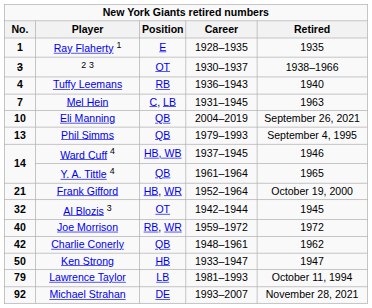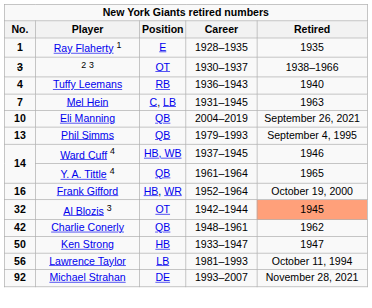(20, 191) 21 -> (20, 191) 16
(312, 209) no background -> (312, 209) lightsalmon background
- row: (88, 228)
(20, 278) 79 -> (20, 261) 56
